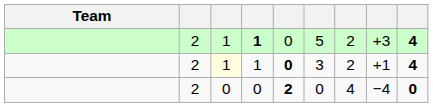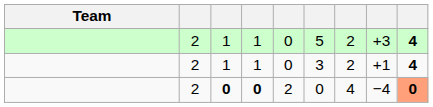(257, 41) bold -> (257, 41) normal
(226, 65) lightyellow background -> (226, 65) no background
(288, 65) bold -> (288, 65) normal
(226, 89) normal -> (226, 89) bold
(257, 89) normal -> (257, 89) bold
(288, 89) bold -> (288, 89) normal
(413, 89) no background -> (413, 89) lightsalmon background
